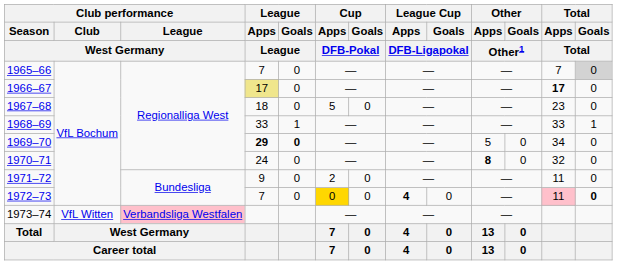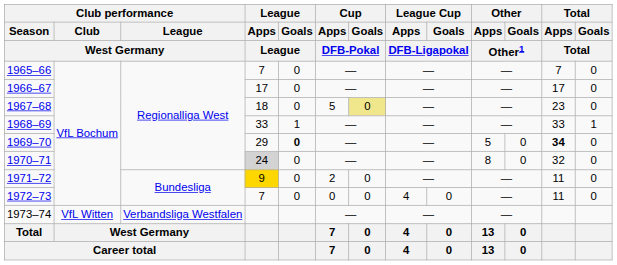(594, 70) lightgrey background -> (594, 70) no background
(262, 88) khaki background -> (262, 88) no background
(558, 88) bold -> (558, 88) normal
(367, 106) no background -> (367, 106) khaki background
(262, 142) bold -> (262, 142) normal
(558, 142) normal -> (558, 142) bold
(262, 160) no background -> (262, 160) lightgrey background
(488, 160) bold -> (488, 160) normal
(262, 178) no background -> (262, 178) gold background
(332, 196) gold background -> (332, 196) no background
(406, 196) bold -> (406, 196) normal
(558, 196) pink background -> (558, 196) no background
(594, 196) bold -> (594, 196) normal
(183, 214) pink background -> (183, 214) no background
